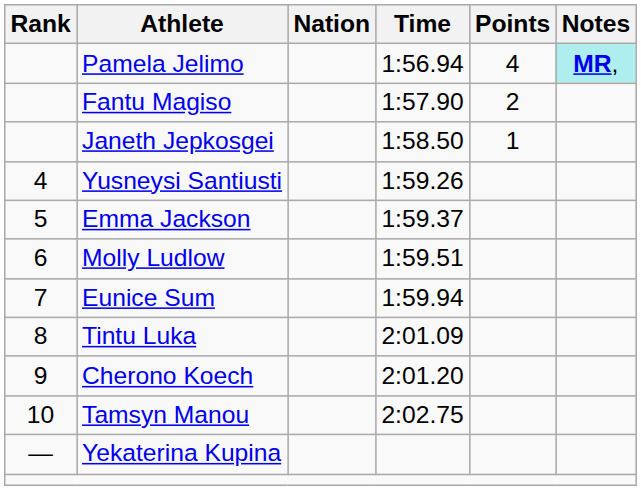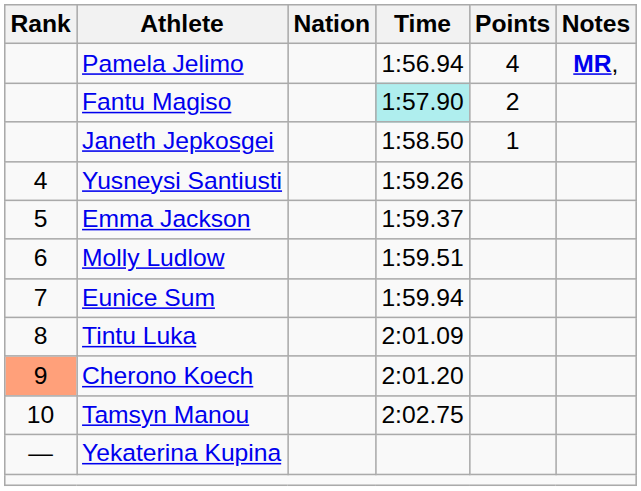(596, 63) paleturquoise background -> (596, 63) no background
(423, 102) no background -> (423, 102) paleturquoise background
(41, 375) no background -> (41, 375) lightsalmon background
